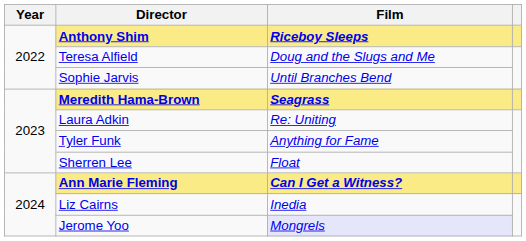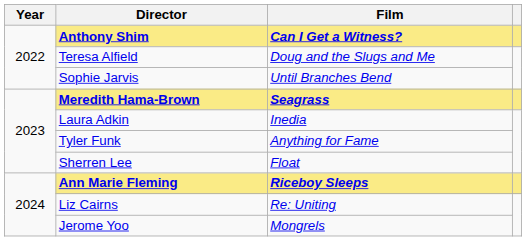(319, 36) Riceboy Sleeps -> (336, 36) Can I Get a Witness?
(303, 120) Re: Uniting -> (288, 120) Inedia
(336, 183) Can I Get a Witness? -> (319, 183) Riceboy Sleeps
(288, 204) Inedia -> (303, 204) Re: Uniting
(298, 225) lavender background -> (298, 225) no background
